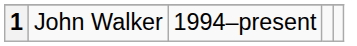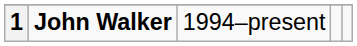(98, 23) normal -> (103, 23) bold
